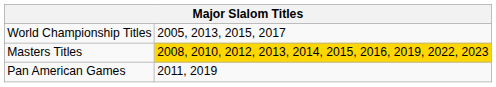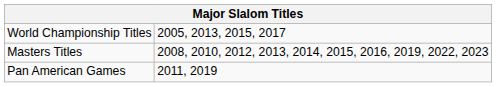(323, 52) gold background -> (323, 52) no background
